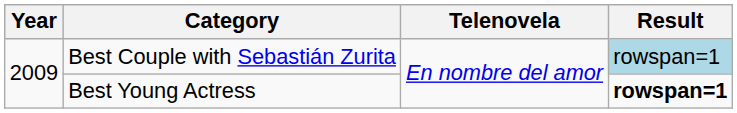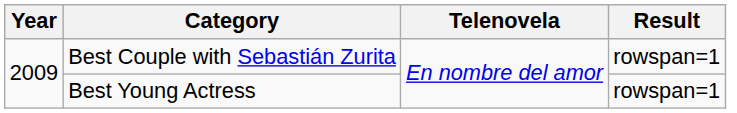(667, 56) lightblue background -> (667, 56) no background
(670, 90) bold -> (667, 90) normal
